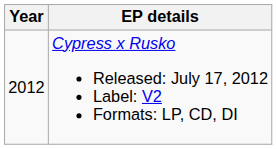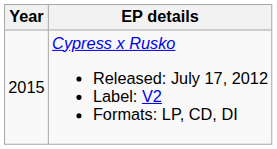(26, 87) 2012 -> (26, 87) 2015
